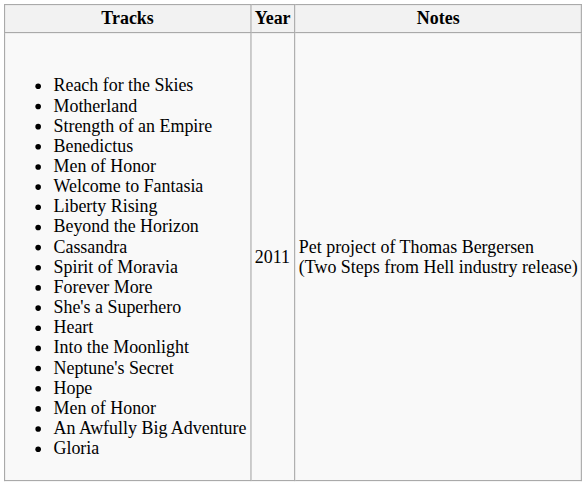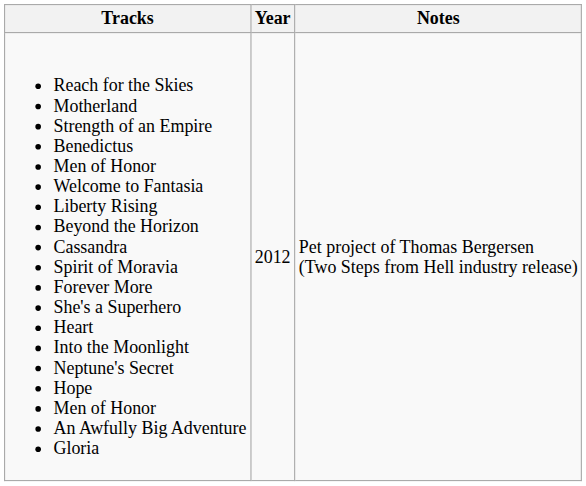(272, 256) 2011 -> (273, 256) 2012
